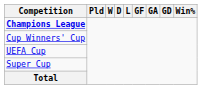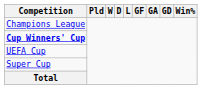(46, 24) bold -> (46, 24) normal
(46, 38) normal -> (46, 38) bold
